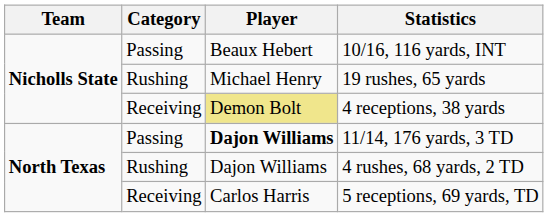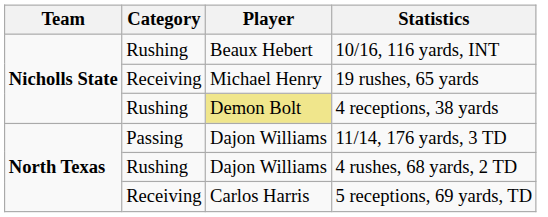(155, 49) Passing -> (157, 49) Rushing
(157, 78) Rushing -> (164, 78) Receiving
(164, 108) Receiving -> (157, 108) Rushing
(272, 137) bold -> (268, 137) normal
